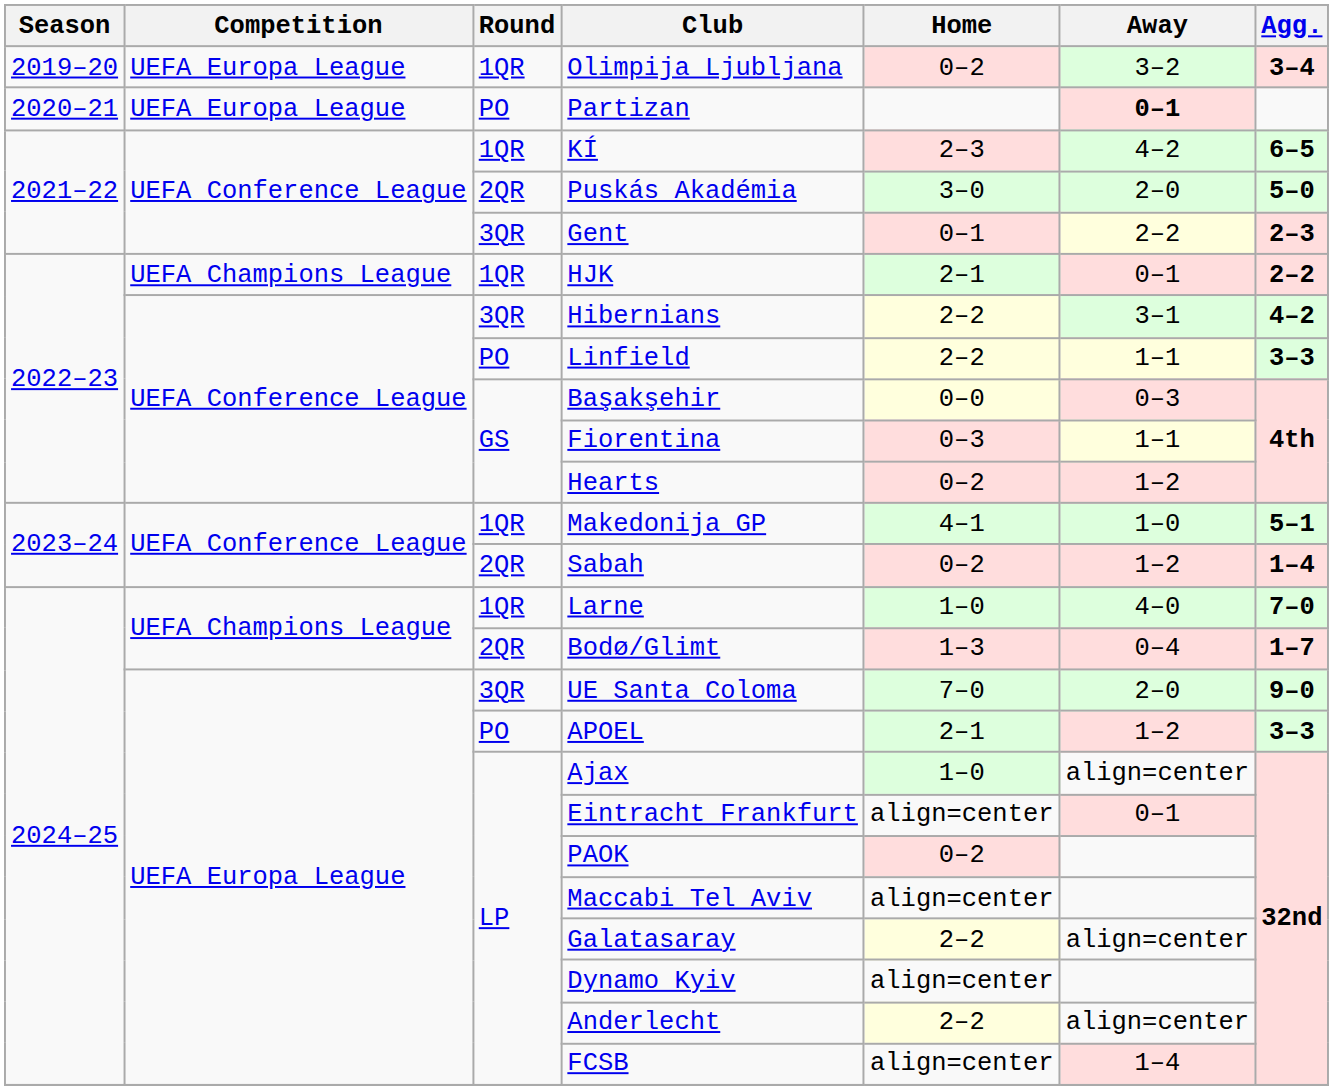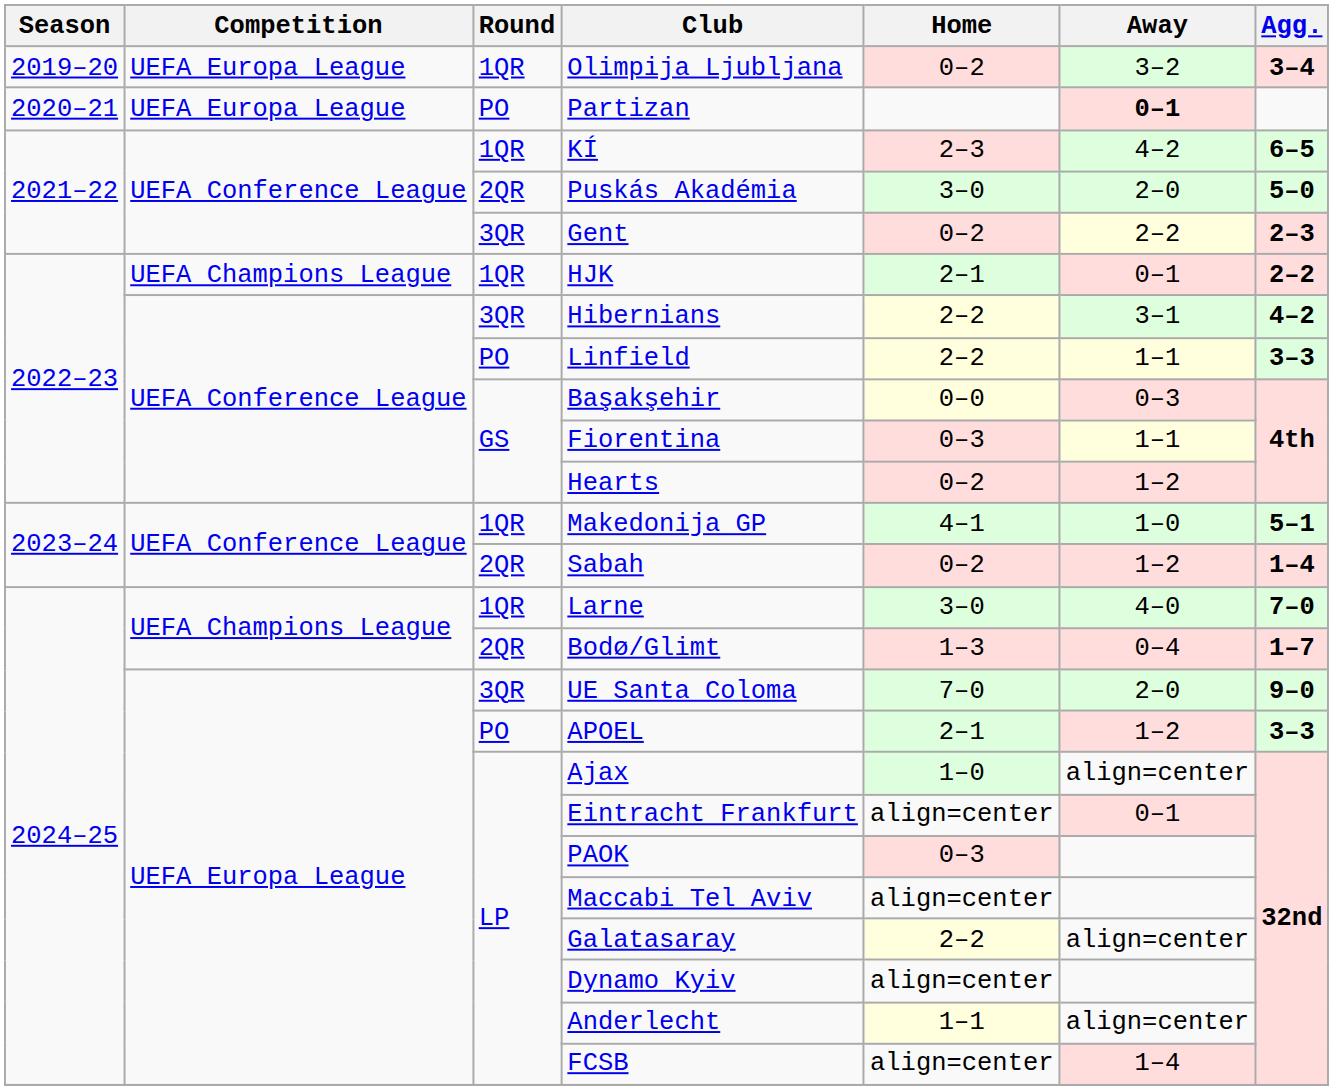(962, 233) 0–1 -> (962, 233) 0–2
(962, 607) 1–0 -> (962, 607) 3–0
(962, 856) 0–2 -> (962, 856) 0–3
(962, 1022) 2–2 -> (962, 1022) 1–1
